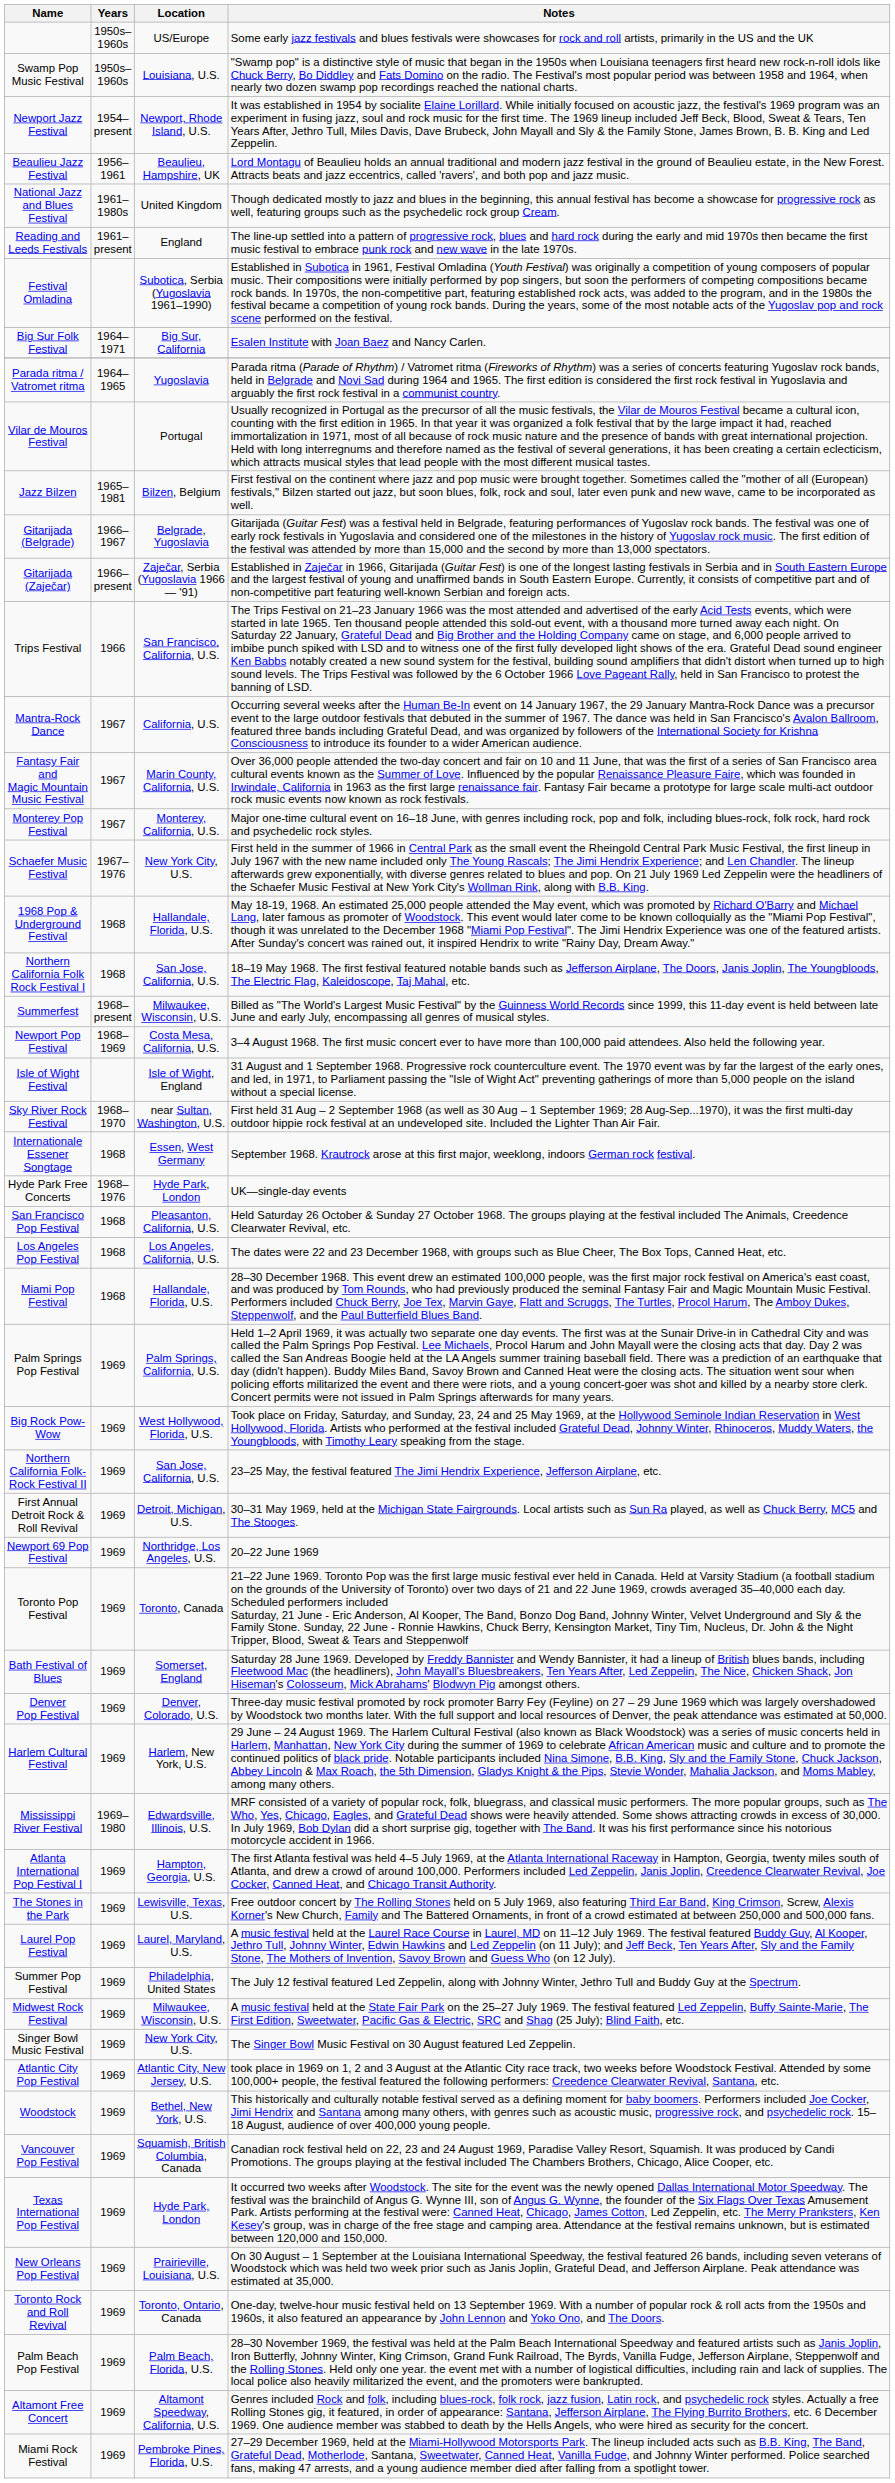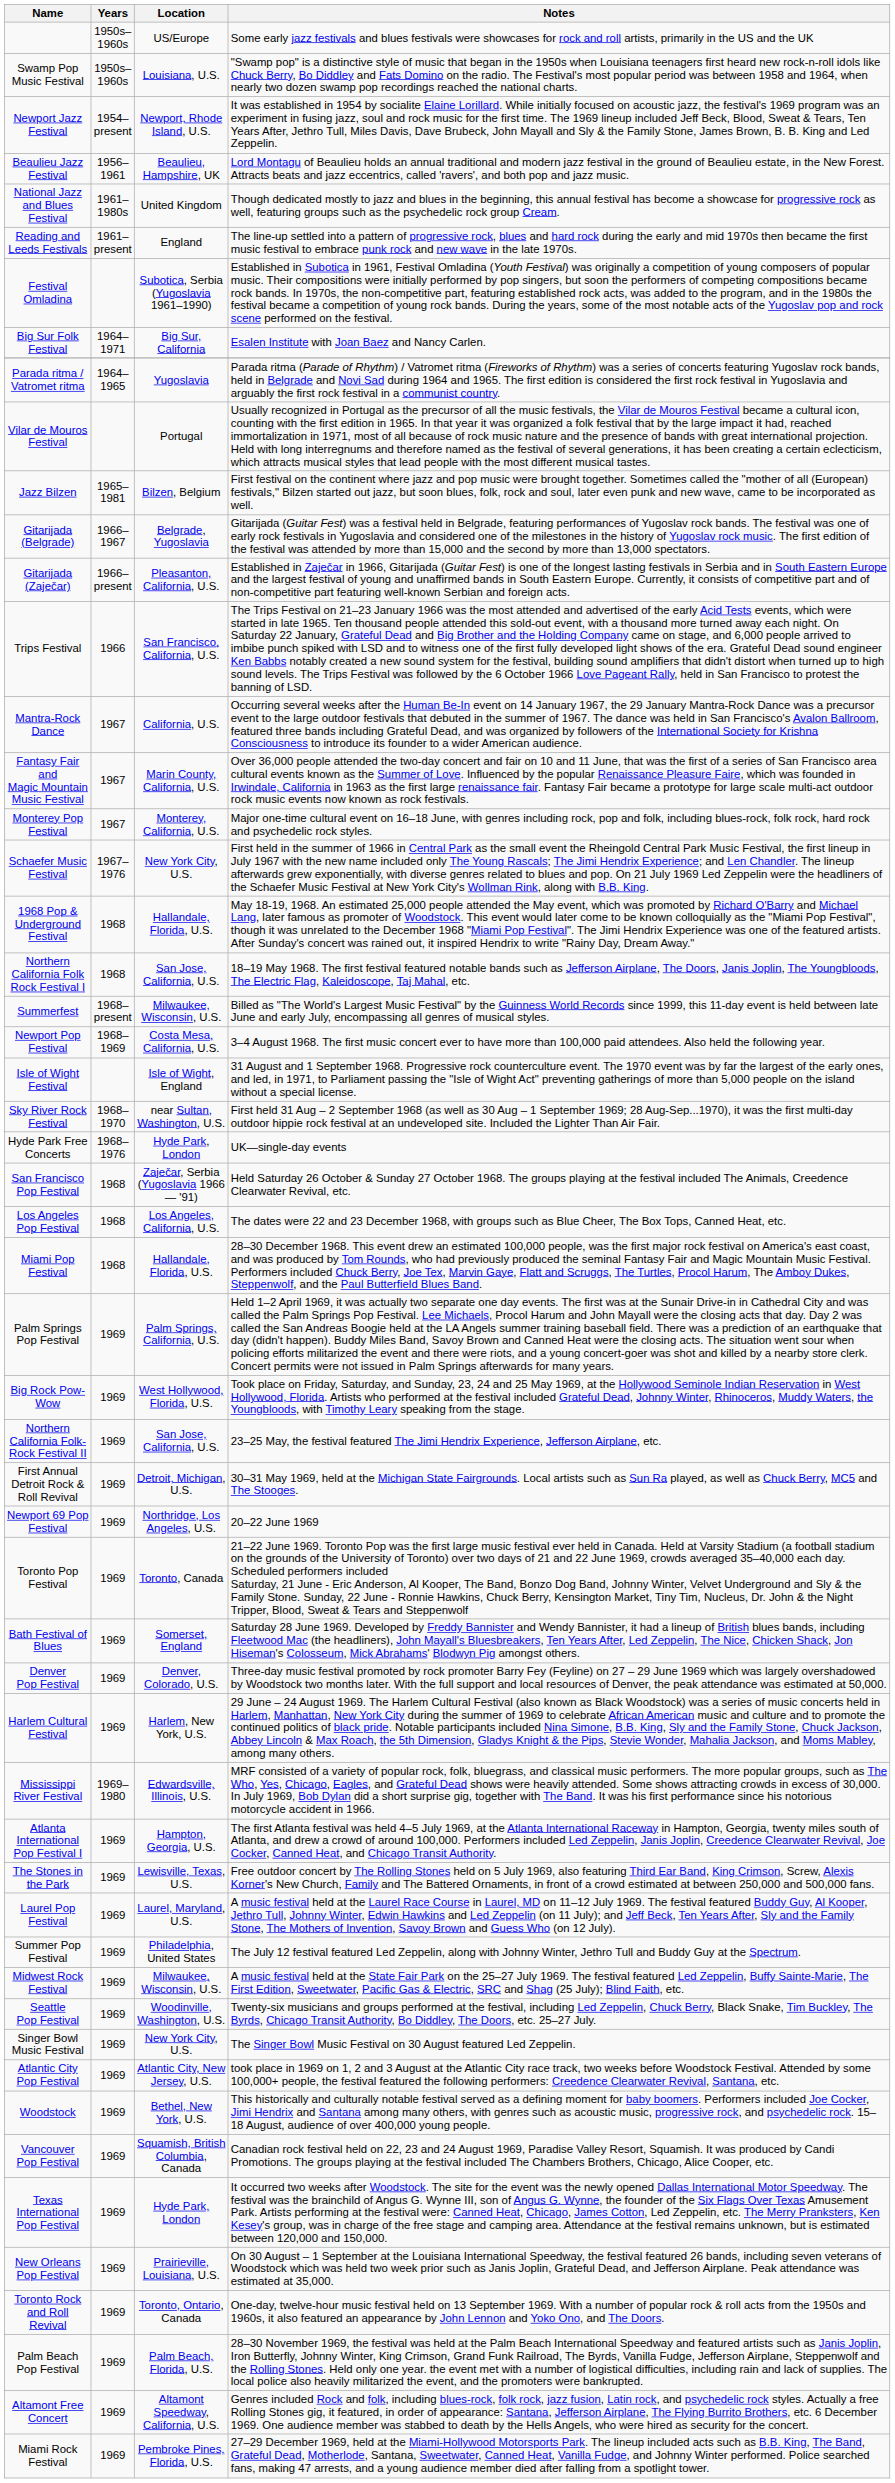(181, 579) Zaječar, Serbia (Yugoslavia 1966— '91) -> (181, 579) Pleasanton, California, U.S.
- row: (48, 1154)
(181, 1222) Pleasanton, California, U.S. -> (181, 1184) Zaječar, Serbia (Yugoslavia 1966— '91)
+ row: (48, 2013)
